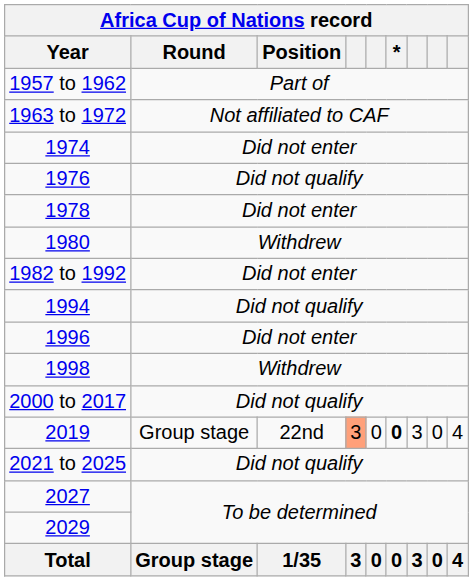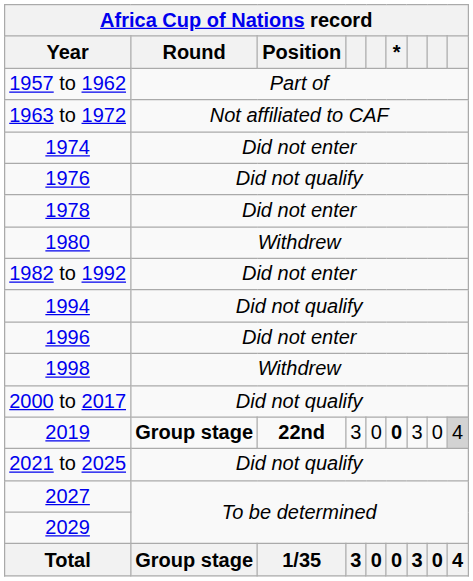(194, 432) normal -> (194, 432) bold
(302, 432) normal -> (302, 432) bold
(356, 432) lightsalmon background -> (356, 432) no background
(458, 432) no background -> (458, 432) lightgrey background
